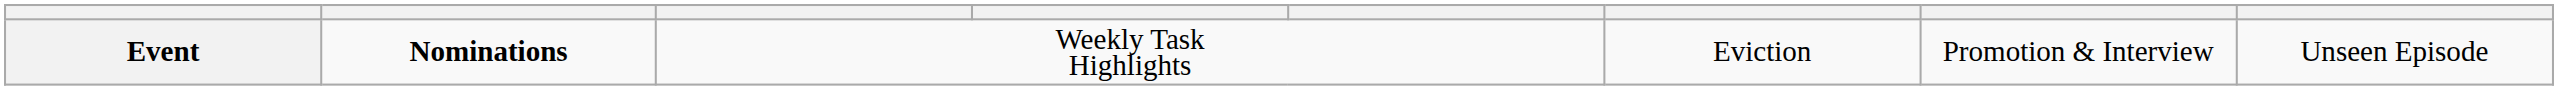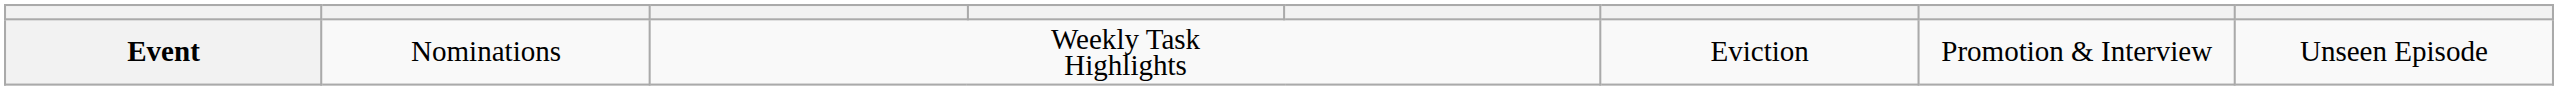(489, 51) bold -> (486, 51) normal
